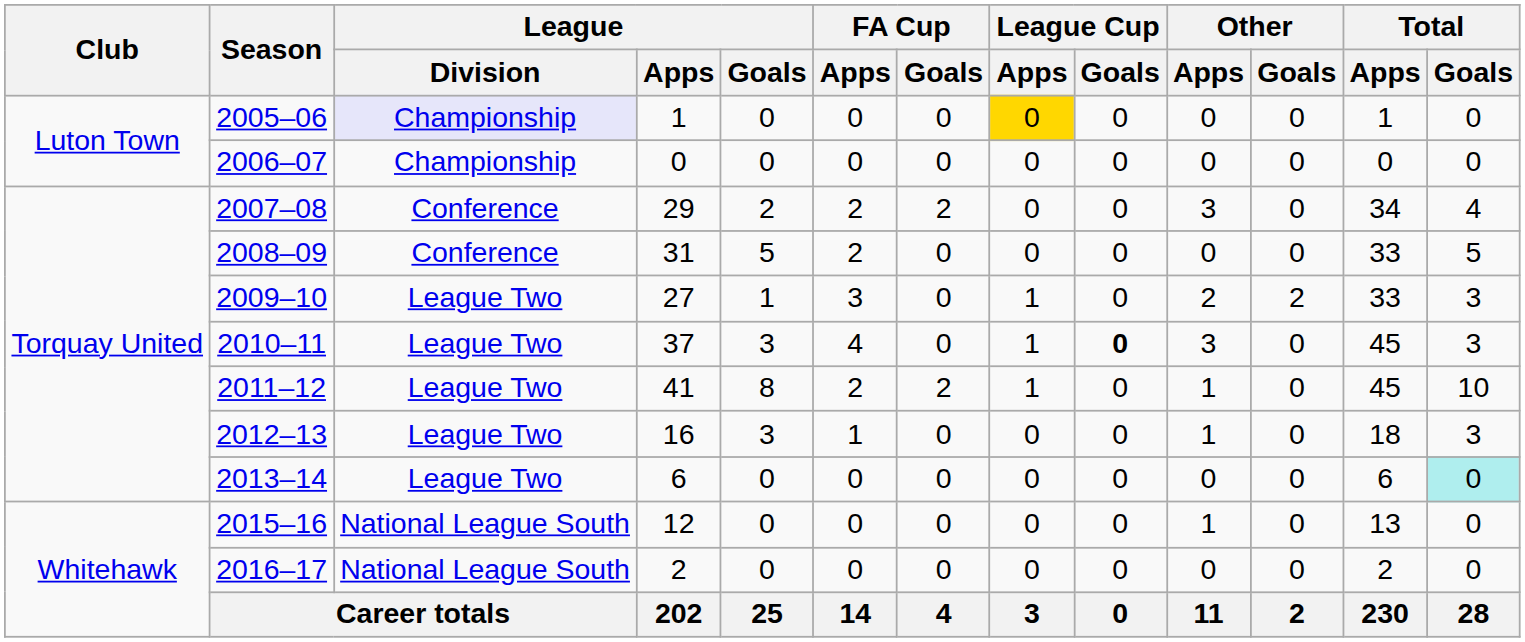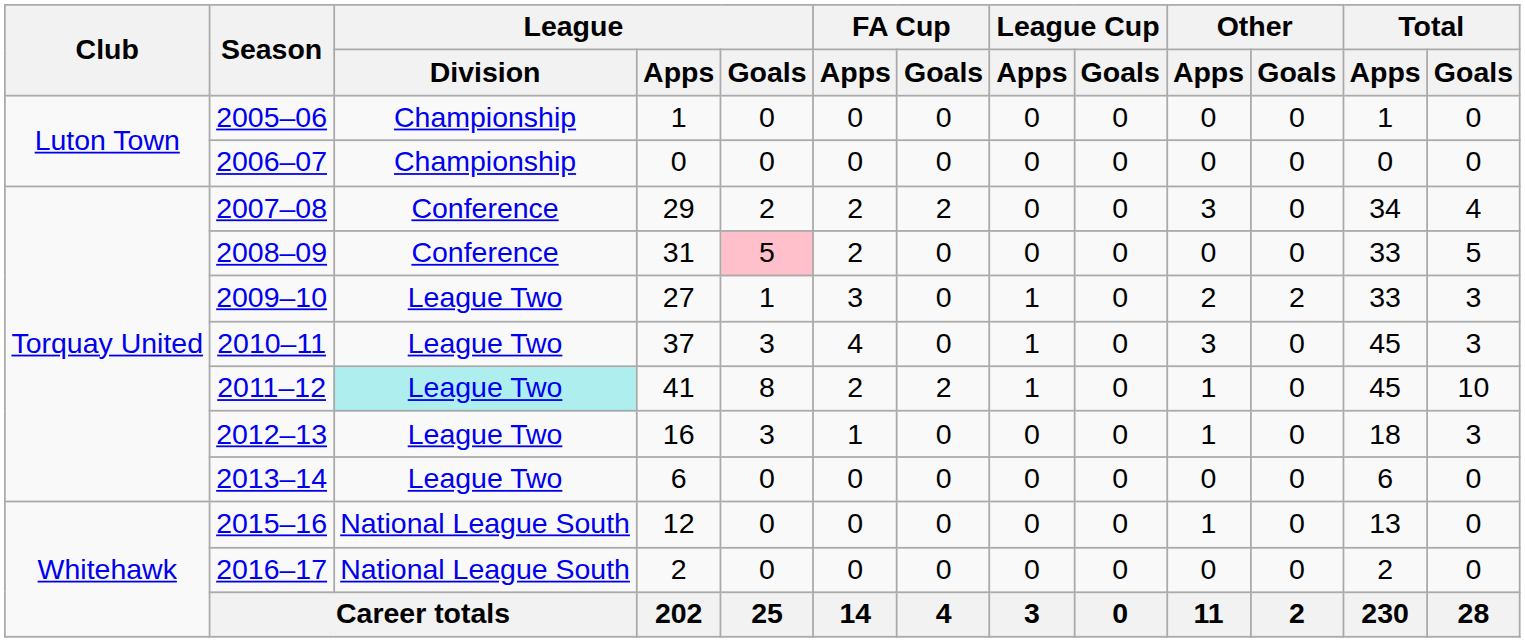(485, 117) lavender background -> (485, 117) no background
(1032, 117) gold background -> (1032, 117) no background
(767, 252) no background -> (767, 252) pink background
(1120, 343) bold -> (1120, 343) normal
(485, 388) no background -> (485, 388) paleturquoise background
(1473, 478) paleturquoise background -> (1473, 478) no background
